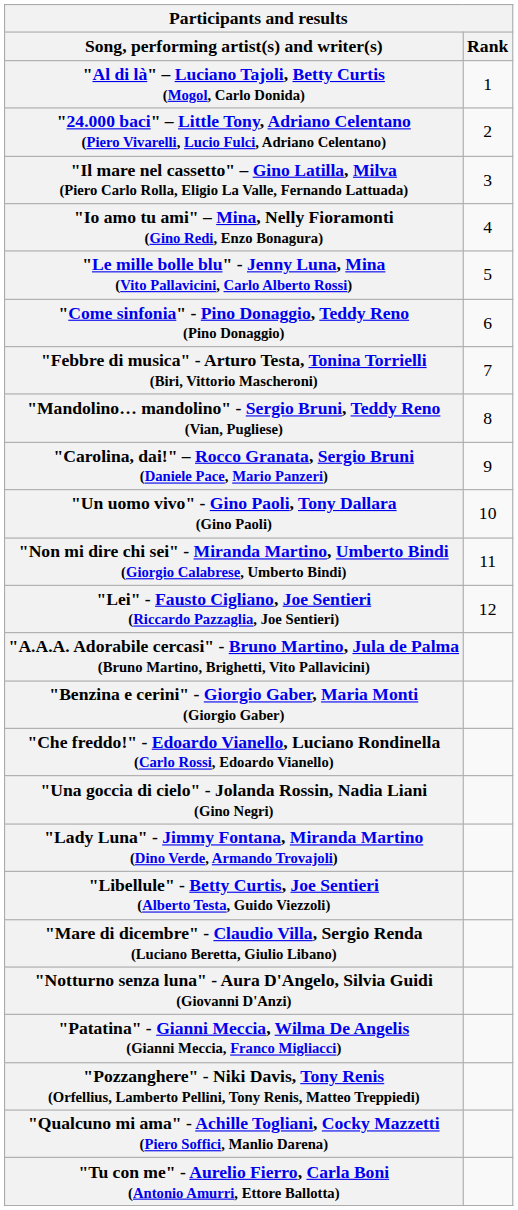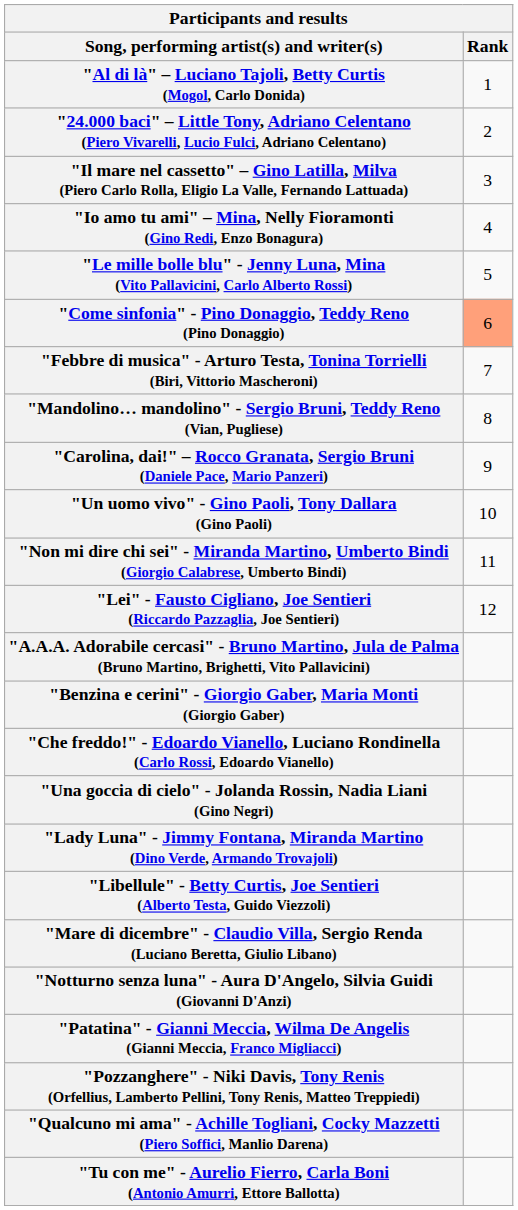(488, 322) no background -> (488, 322) lightsalmon background
